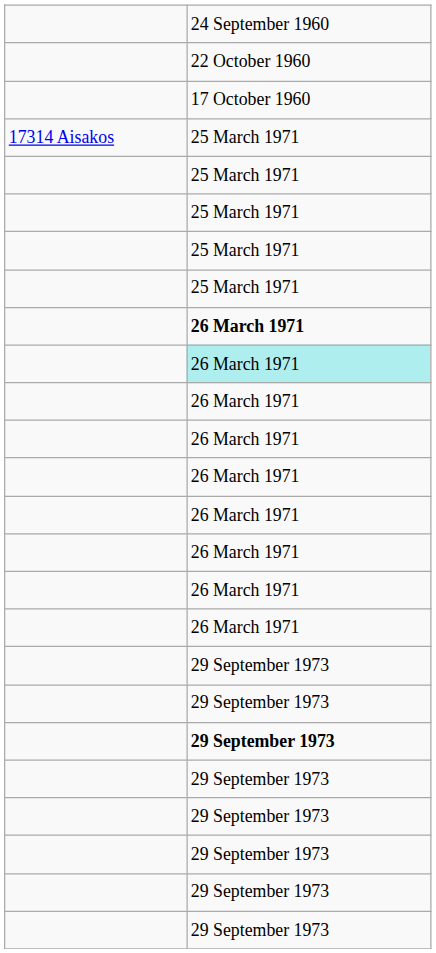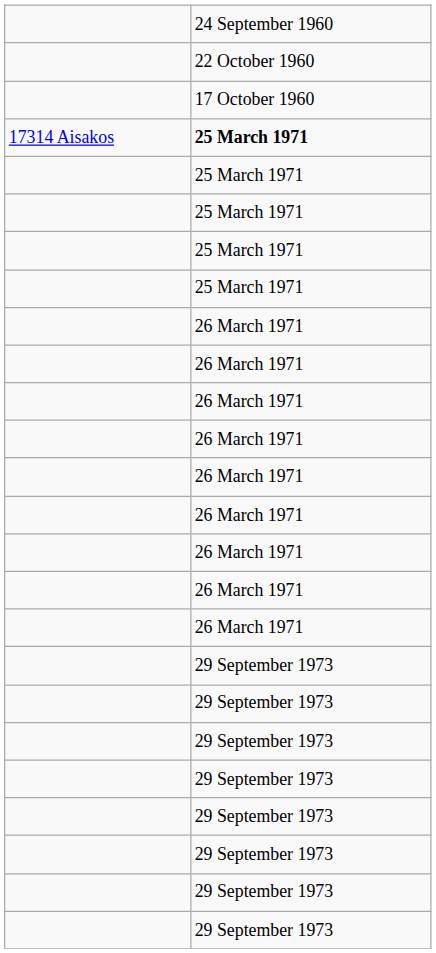(245, 137) normal -> (251, 137) bold
(247, 325) bold -> (249, 325) normal
(245, 363) paleturquoise background -> (249, 363) no background
(263, 740) bold -> (264, 740) normal
